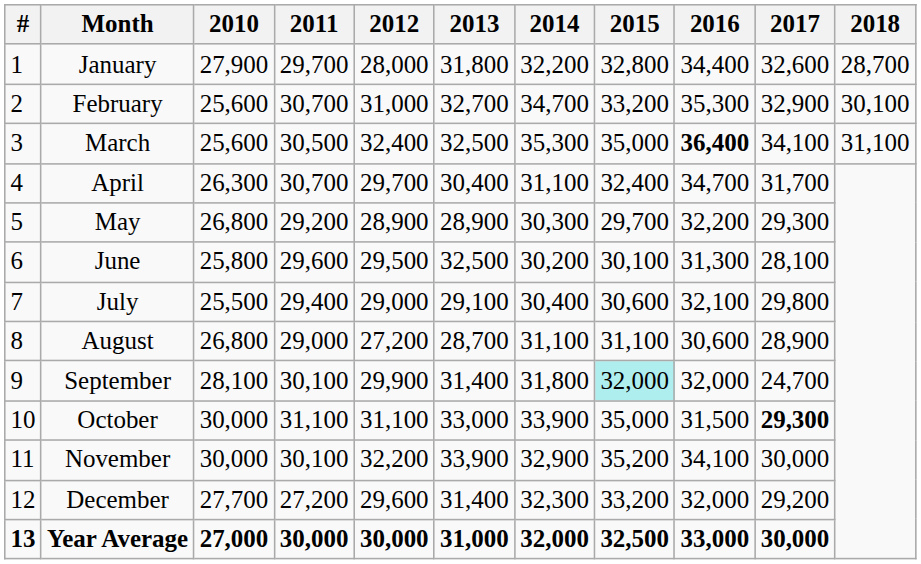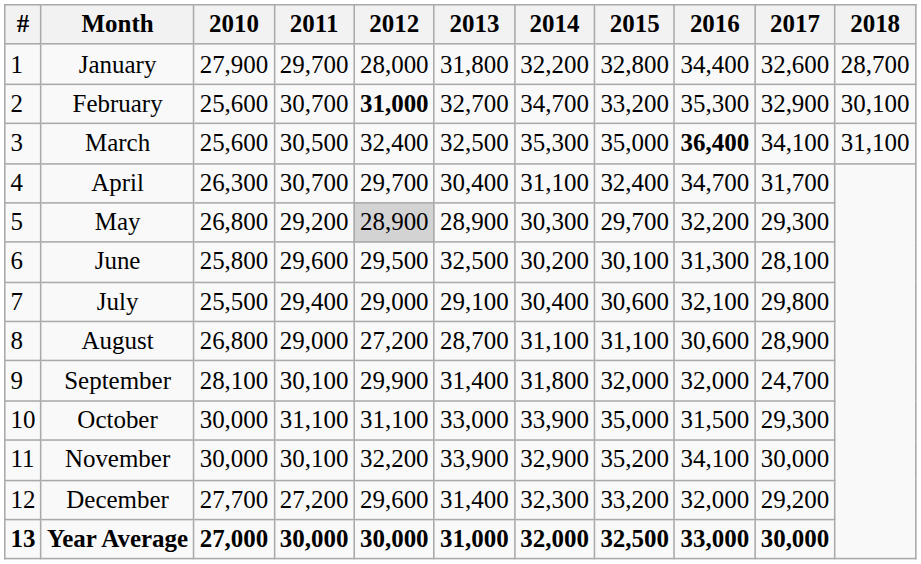(394, 103) normal -> (394, 103) bold
(394, 222) no background -> (394, 222) lightgrey background
(635, 380) paleturquoise background -> (635, 380) no background
(795, 420) bold -> (795, 420) normal
